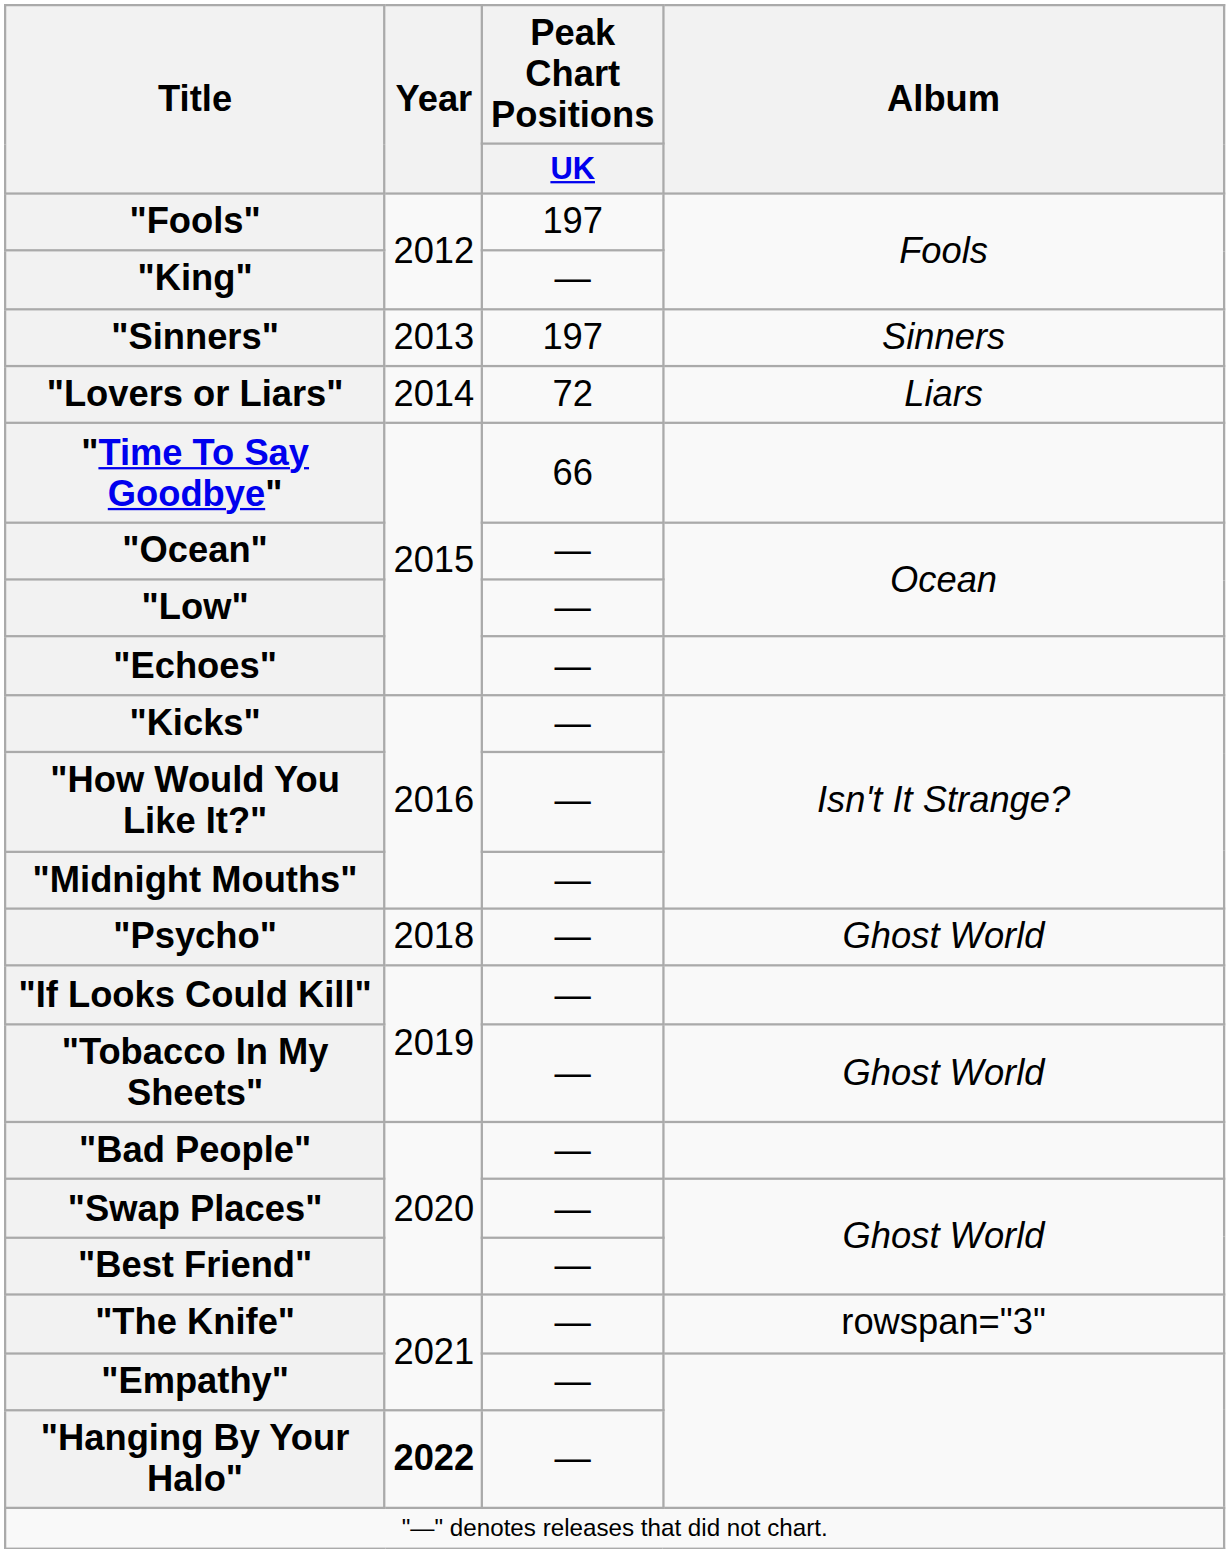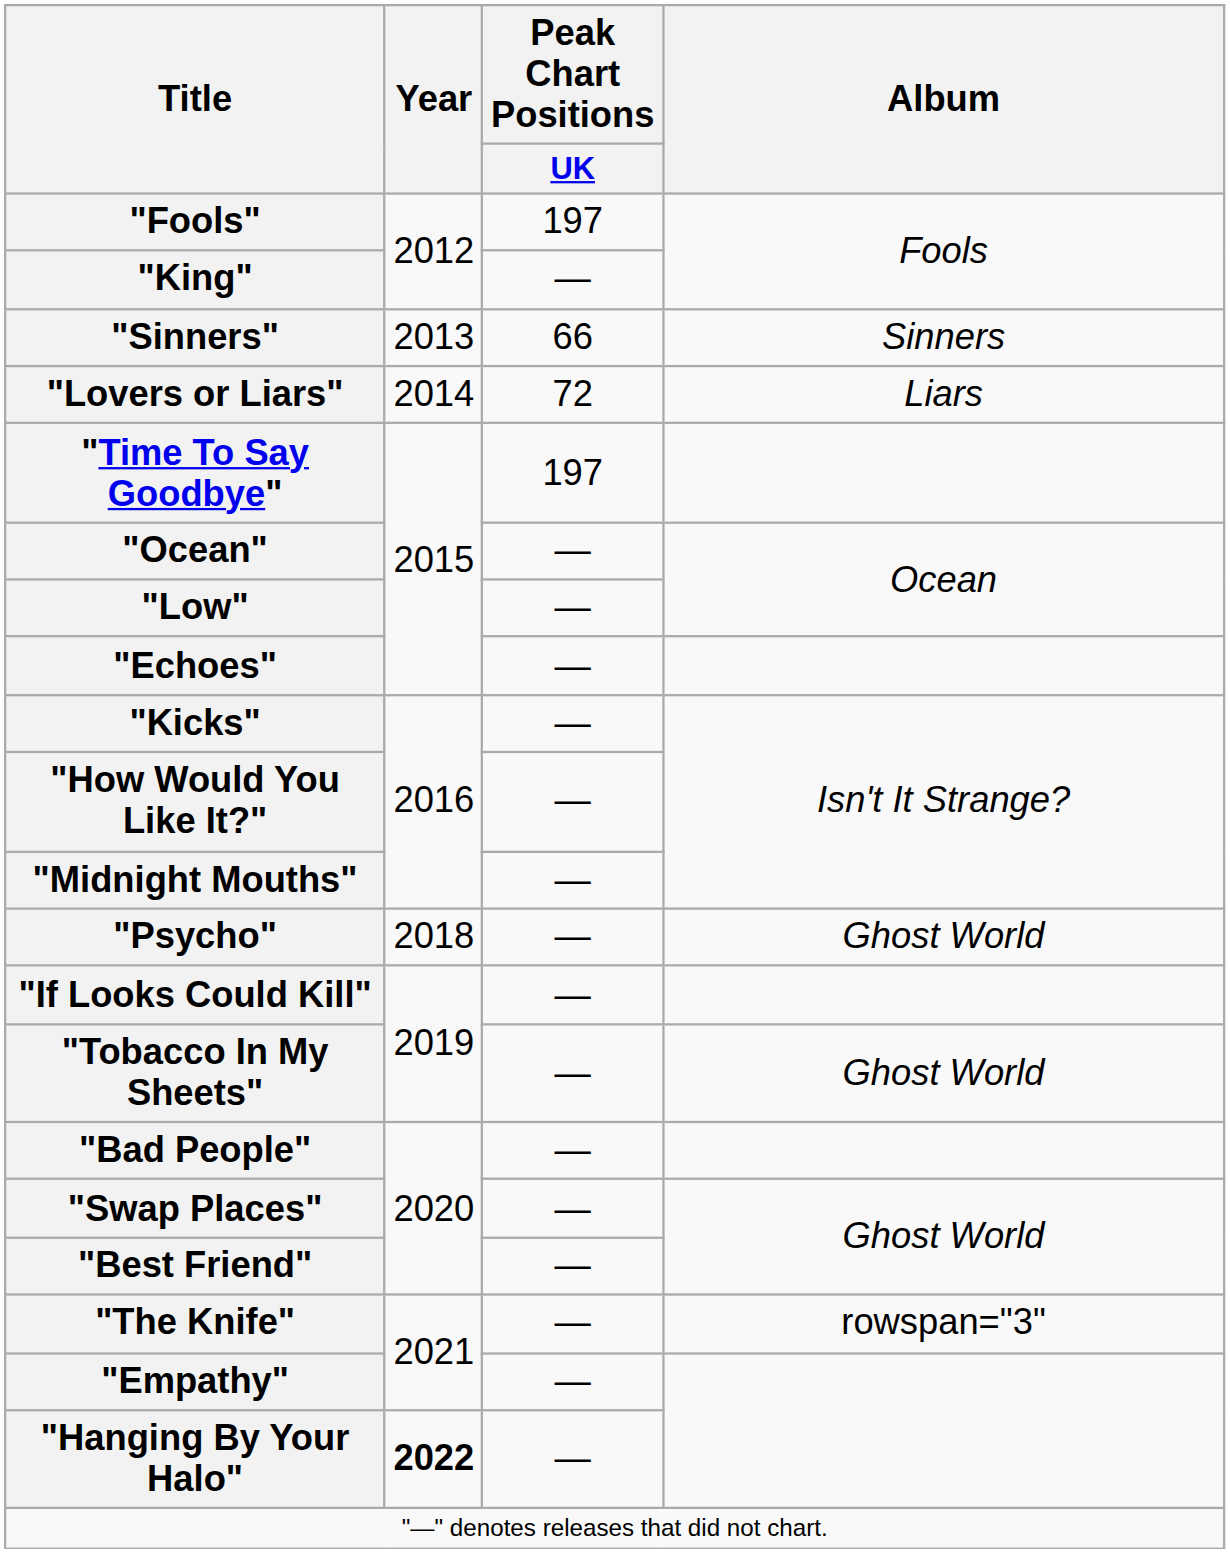(573, 336) 197 -> (573, 336) 66
(573, 472) 66 -> (573, 472) 197
